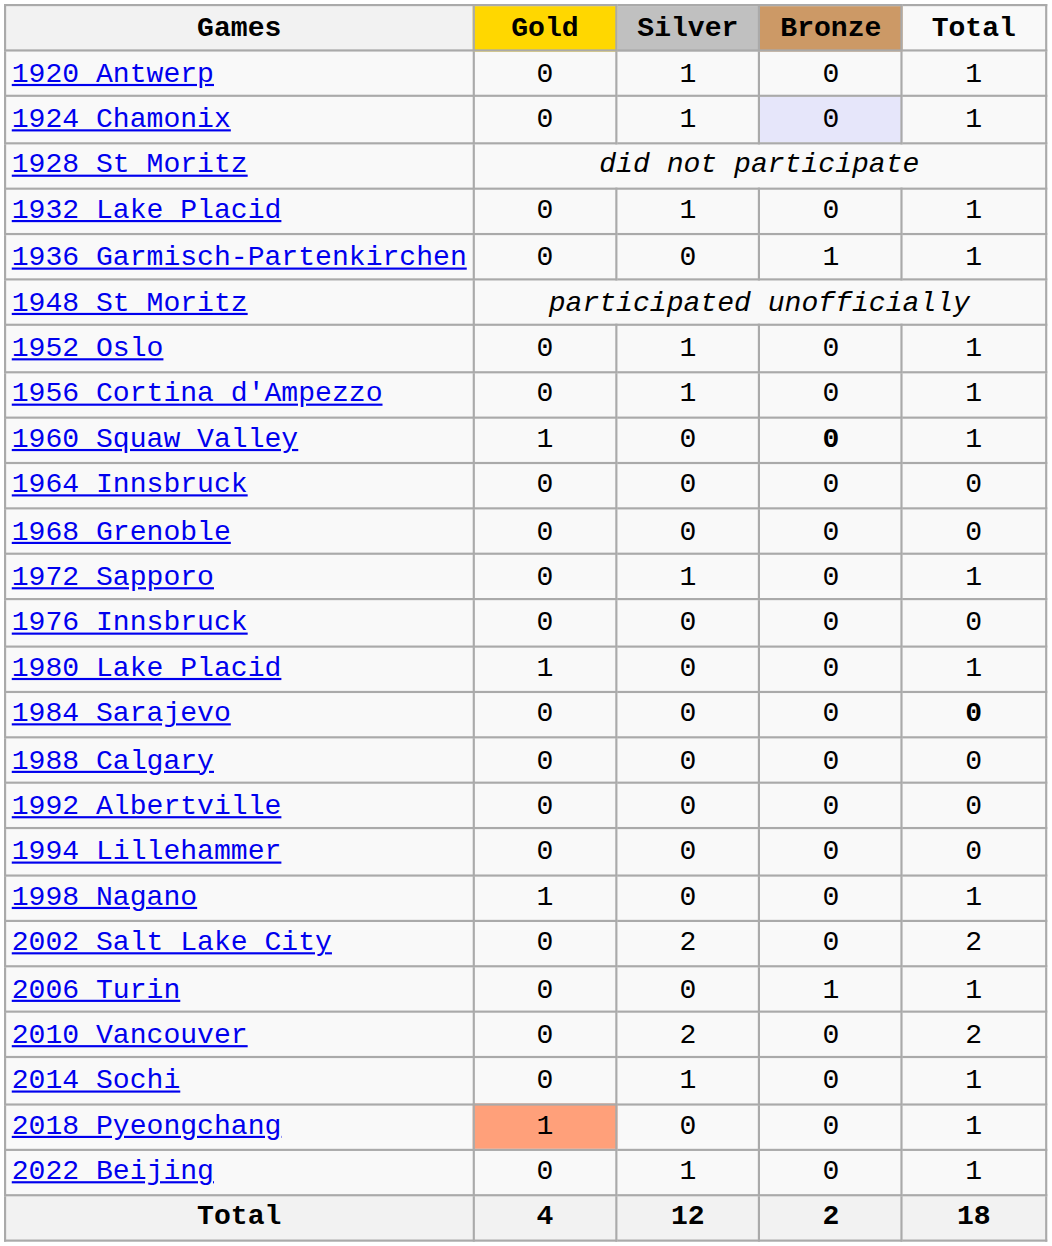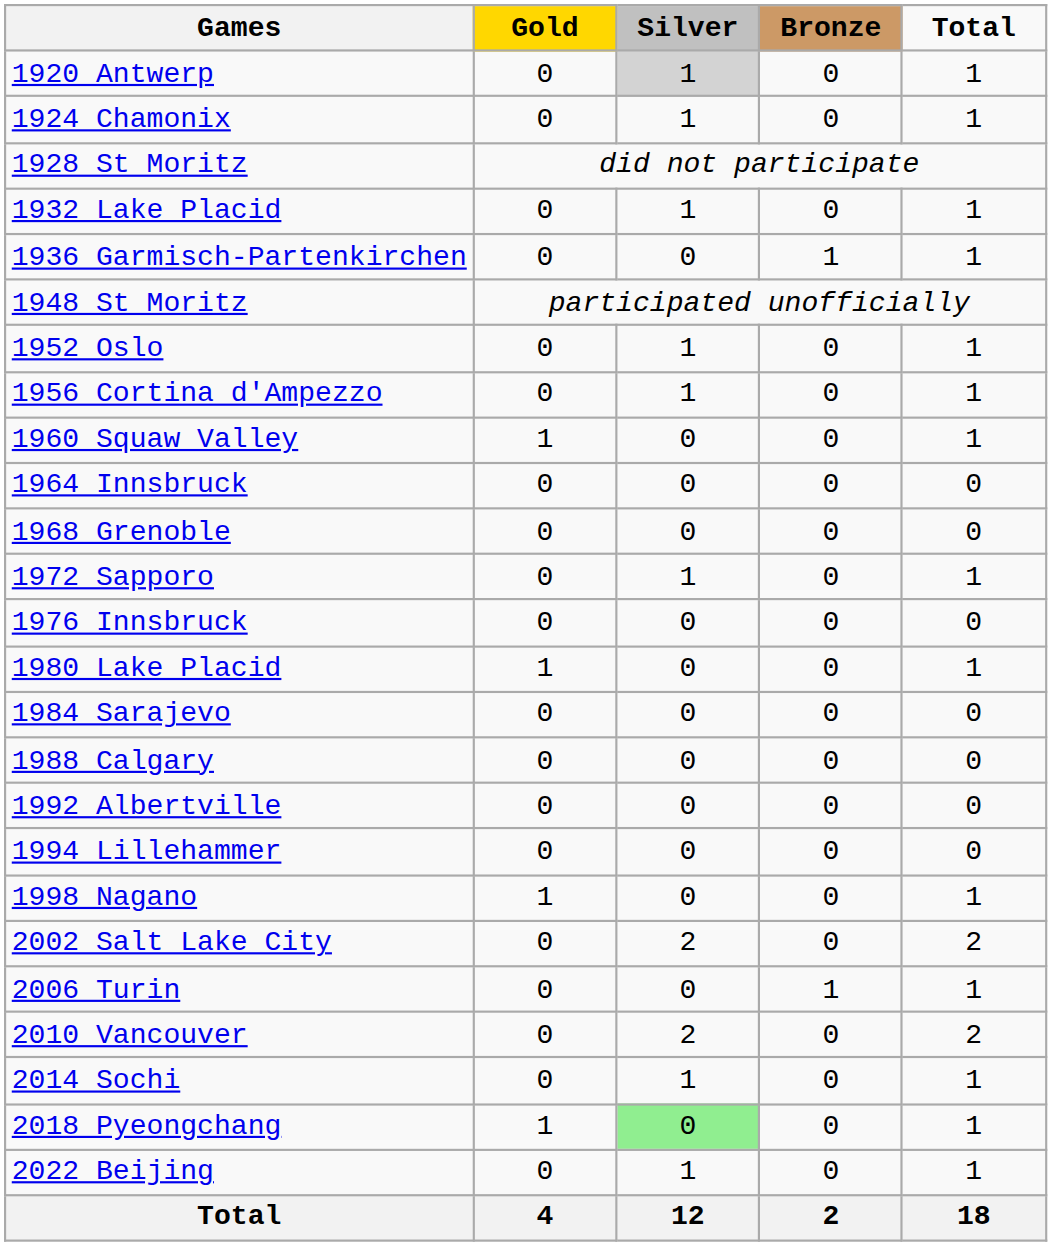(688, 74) no background -> (688, 74) lightgrey background
(831, 119) lavender background -> (831, 119) no background
(831, 440) bold -> (831, 440) normal
(974, 714) bold -> (974, 714) normal
(545, 1126) lightsalmon background -> (545, 1126) no background
(688, 1126) no background -> (688, 1126) lightgreen background
